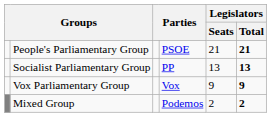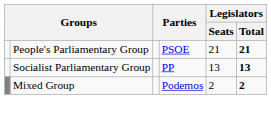- row: (71, 85)
